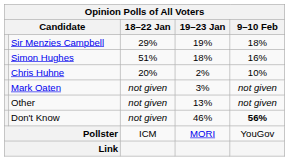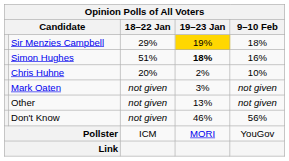(203, 42) no background -> (203, 42) gold background
(203, 58) normal -> (203, 58) bold
(257, 118) bold -> (257, 118) normal
